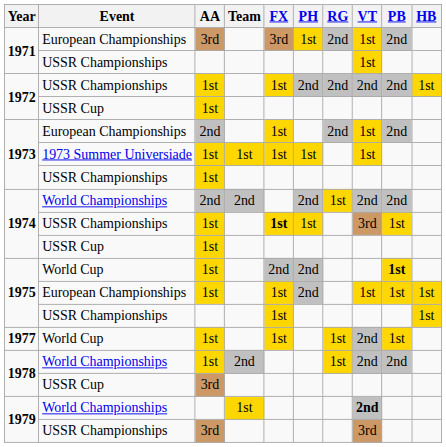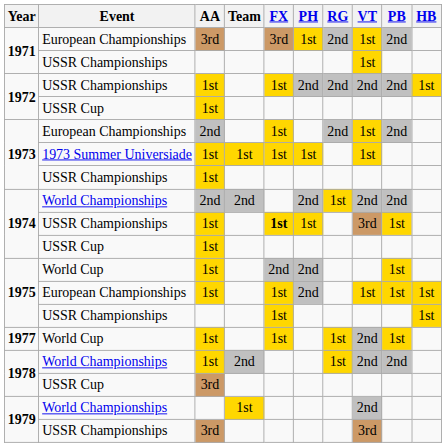(397, 269) bold -> (397, 269) normal
(367, 408) bold -> (367, 408) normal
